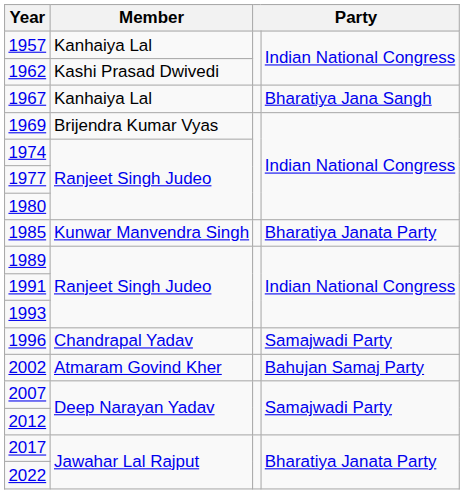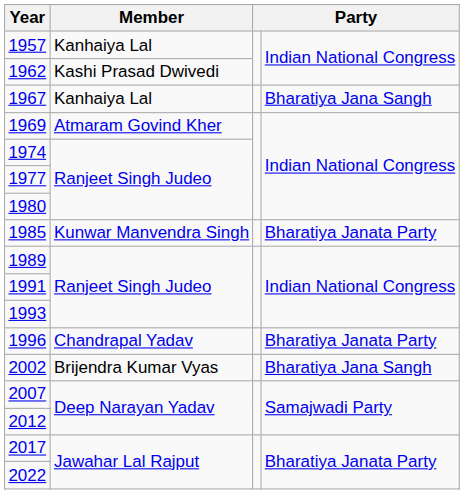(136, 125) Brijendra Kumar Vyas -> (138, 125) Atmaram Govind Kher
(328, 340) Samajwadi Party -> (351, 340) Bharatiya Janata Party
(138, 367) Atmaram Govind Kher -> (136, 367) Brijendra Kumar Vyas
(344, 367) Bahujan Samaj Party -> (348, 367) Bharatiya Jana Sangh
